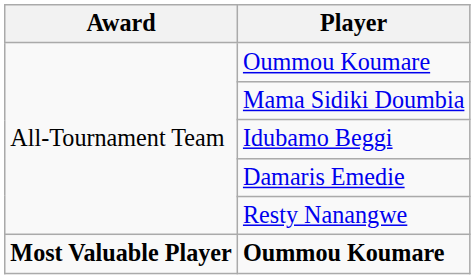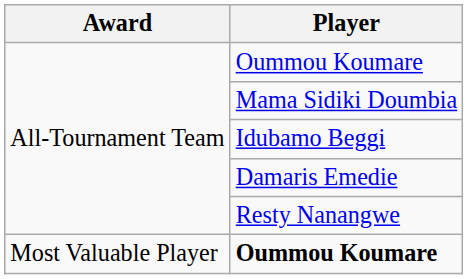(121, 253) bold -> (114, 253) normal
